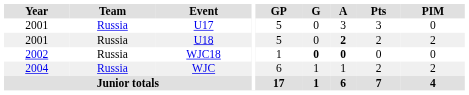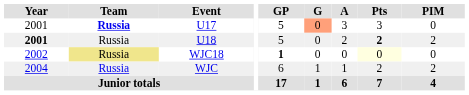(112, 25) normal -> (114, 25) bold
(316, 25) no background -> (318, 25) lightsalmon background
(37, 40) normal -> (36, 40) bold
(343, 40) bold -> (344, 40) normal
(379, 40) normal -> (379, 40) bold
(112, 54) no background -> (114, 54) khaki background
(279, 54) normal -> (281, 54) bold
(316, 54) bold -> (318, 54) normal
(343, 54) bold -> (344, 54) normal
(379, 54) no background -> (379, 54) lightyellow background
